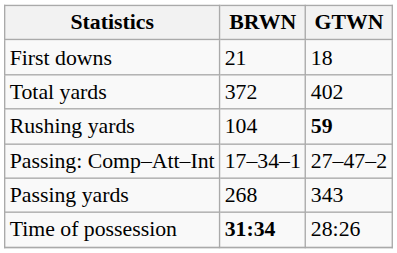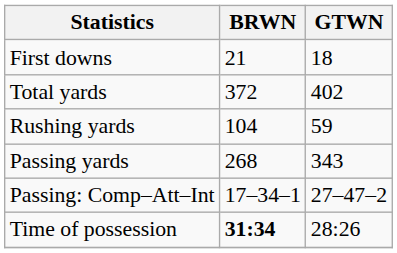(322, 126) bold -> (322, 126) normal
rows swapped: (69, 195) <-> (112, 160)
